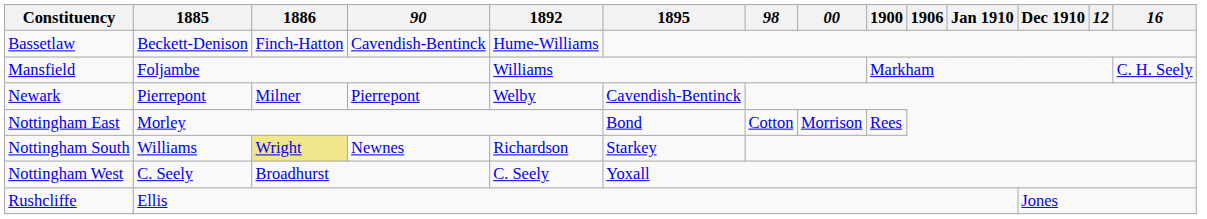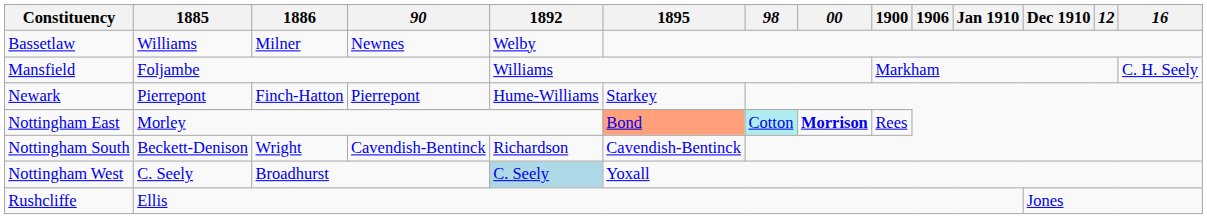(193, 43) Beckett-Denison -> (167, 43) Williams
(300, 43) Finch-Hatton -> (278, 43) Milner
(418, 43) Cavendish-Bentinck -> (378, 43) Newnes
(546, 43) Hume-Williams -> (515, 43) Welby
(278, 95) Milner -> (300, 95) Finch-Hatton
(515, 95) Welby -> (546, 95) Hume-Williams
(674, 95) Cavendish-Bentinck -> (632, 95) Starkey
(624, 122) no background -> (624, 122) lightsalmon background
(771, 122) no background -> (771, 122) paleturquoise background
(832, 122) normal -> (834, 122) bold
(167, 148) Williams -> (193, 148) Beckett-Denison
(279, 148) khaki background -> (279, 148) no background
(378, 148) Newnes -> (418, 148) Cavendish-Bentinck
(632, 148) Starkey -> (674, 148) Cavendish-Bentinck
(521, 174) no background -> (521, 174) lightblue background
